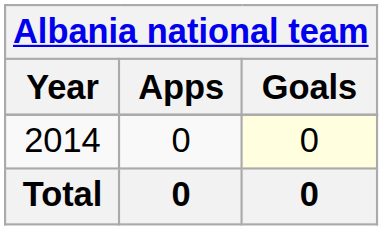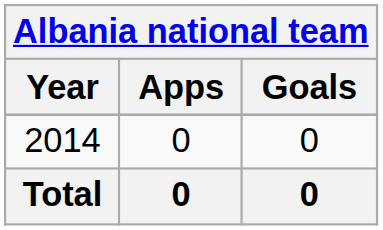(309, 140) lightyellow background -> (309, 140) no background
